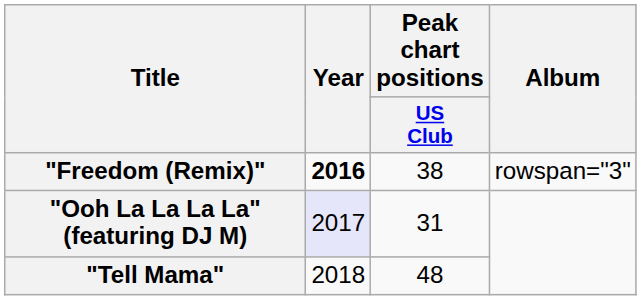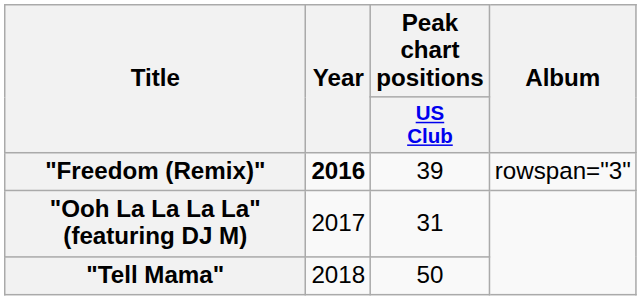(430, 171) 38 -> (430, 171) 39
(338, 223) lavender background -> (338, 223) no background
(430, 275) 48 -> (430, 275) 50
